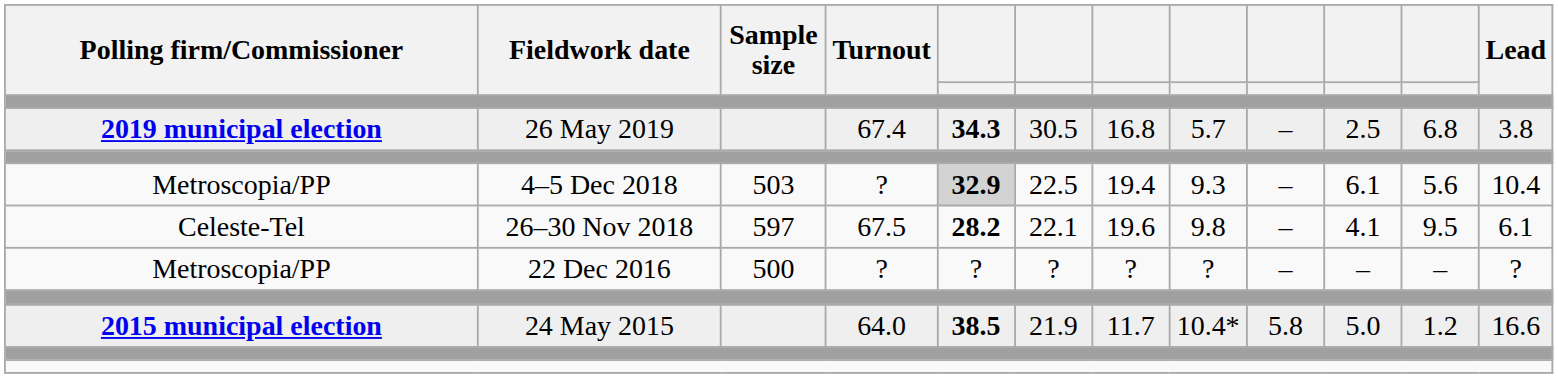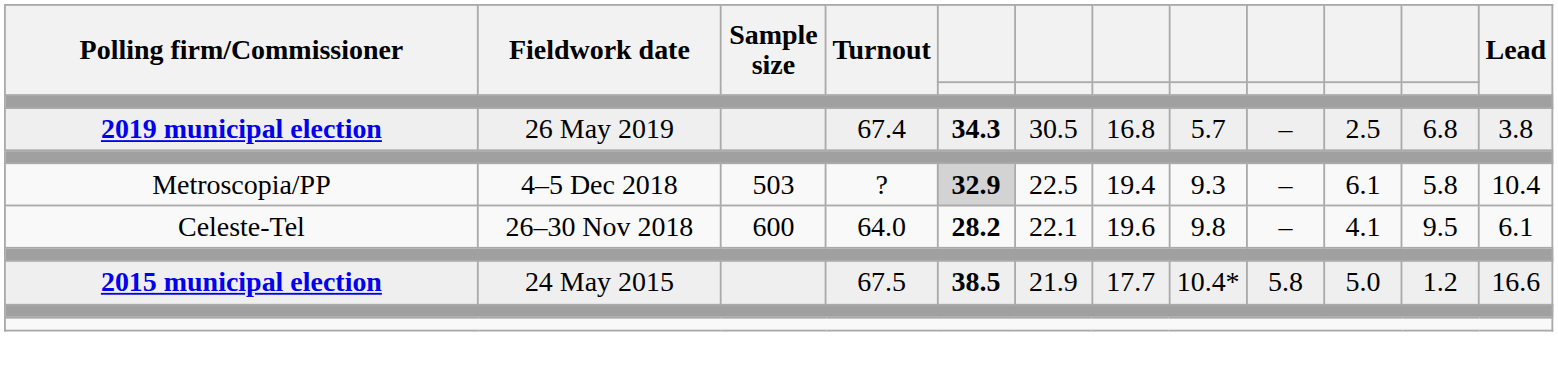(1440, 184) 5.6 -> (1440, 184) 5.8
(773, 227) 597 -> (773, 227) 600
(882, 227) 67.5 -> (882, 227) 64.0
- row: (241, 269)
(882, 324) 64.0 -> (882, 282) 67.5
(1131, 324) 11.7 -> (1131, 282) 17.7
